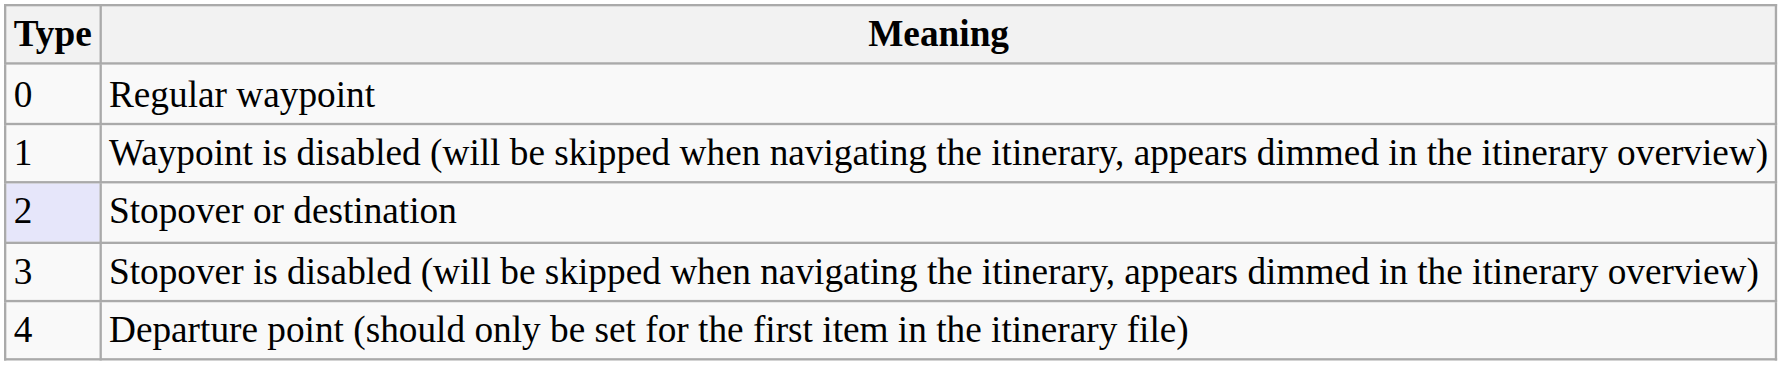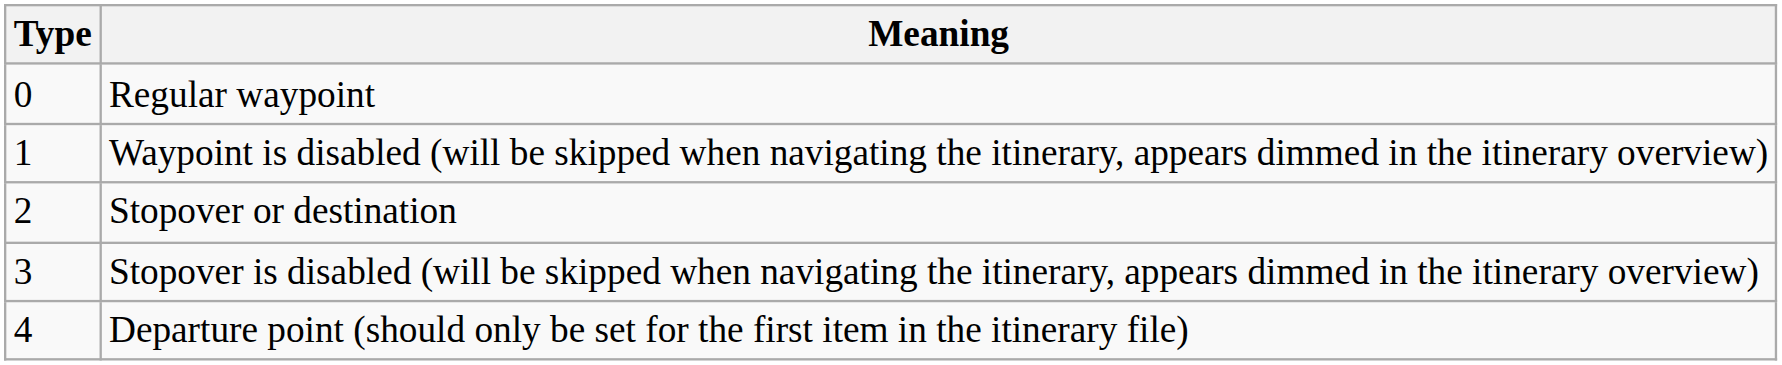(23, 211) lavender background -> (23, 211) no background
